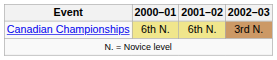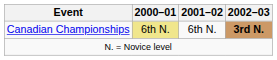(202, 30) khaki background -> (202, 30) no background
(249, 30) normal -> (249, 30) bold
